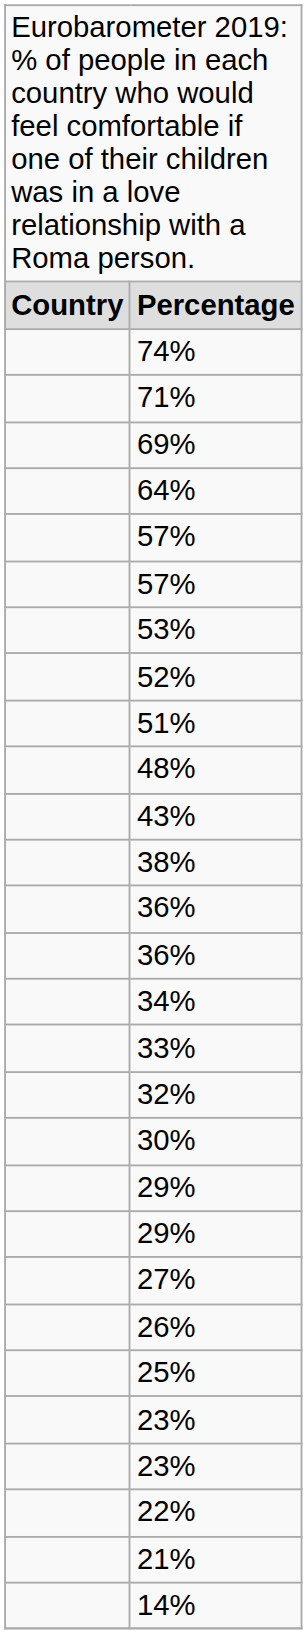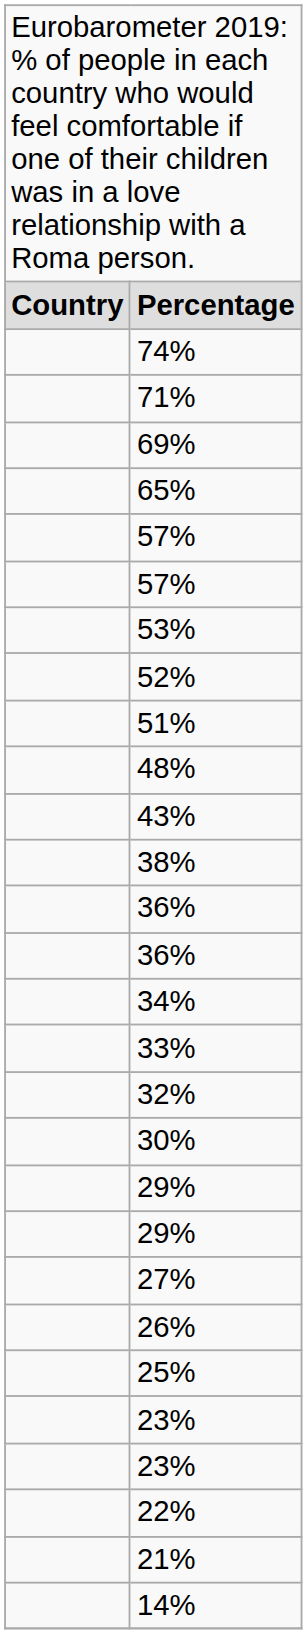(166, 490) 64% -> (166, 490) 65%
